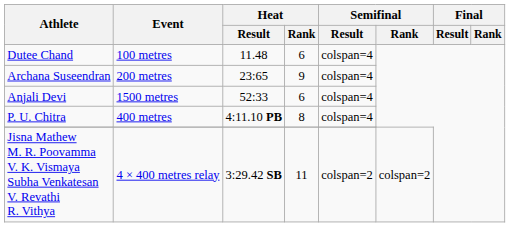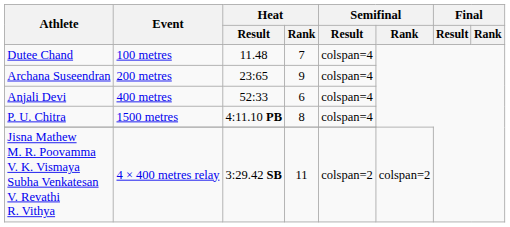(302, 55) 6 -> (302, 55) 7
(147, 96) 1500 metres -> (144, 96) 400 metres
(144, 117) 400 metres -> (147, 117) 1500 metres
